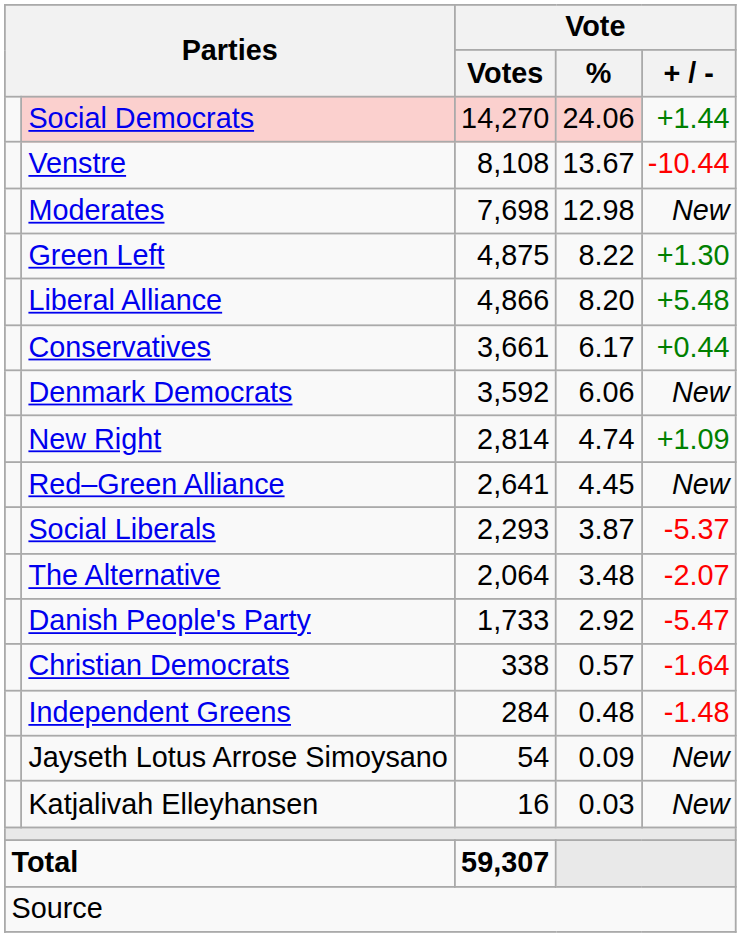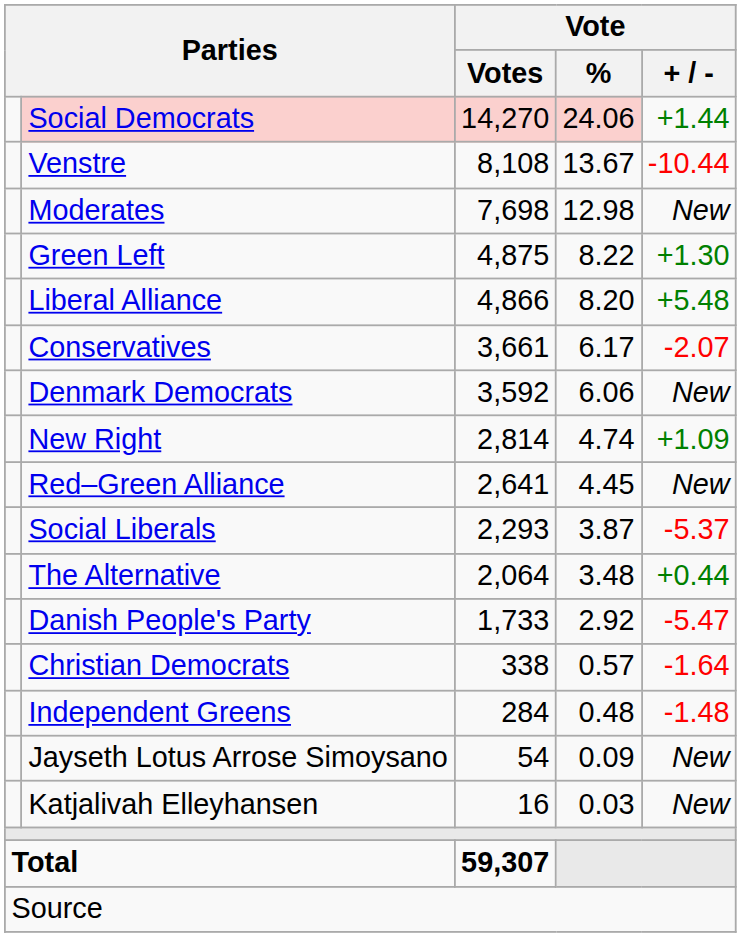(693, 347) +0.44 -> (697, 347) -2.07
(697, 575) -2.07 -> (693, 575) +0.44
